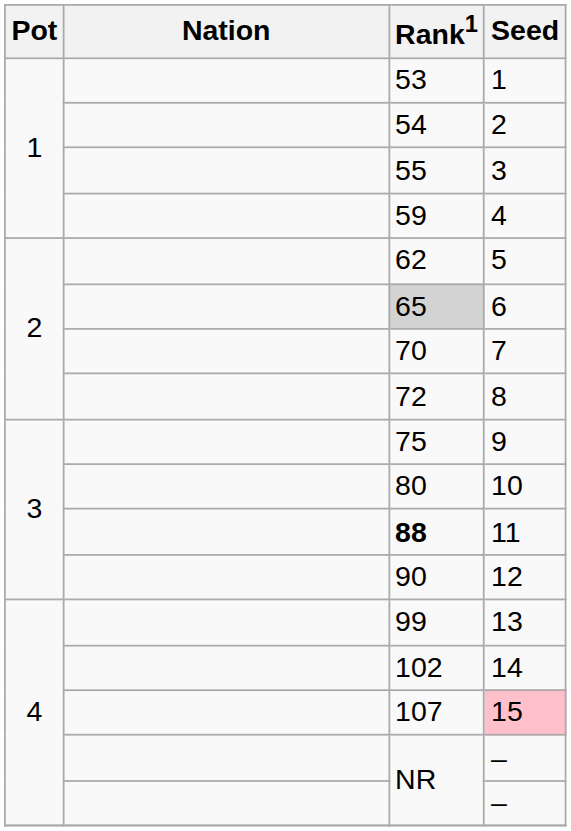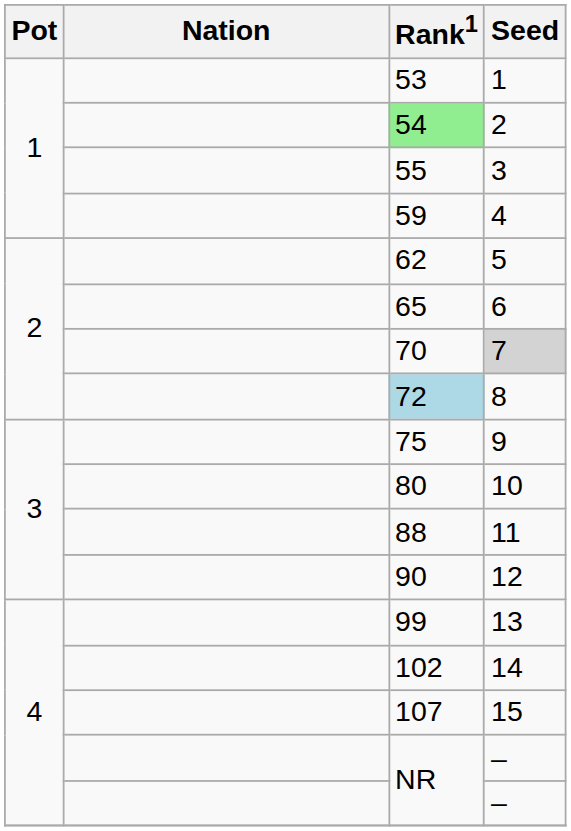(411, 125) no background -> (411, 125) lightgreen background
(411, 305) lightgrey background -> (411, 305) no background
(499, 350) no background -> (499, 350) lightgrey background
(411, 396) no background -> (411, 396) lightblue background
(411, 531) bold -> (411, 531) normal
(507, 712) pink background -> (507, 712) no background
